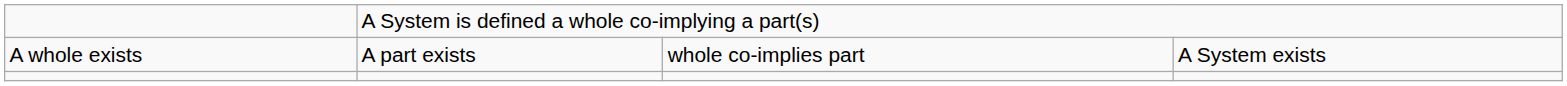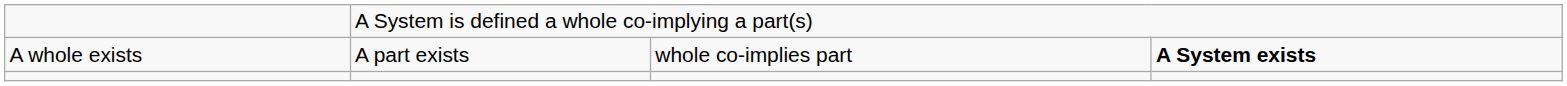(1252, 54) normal -> (1236, 54) bold
